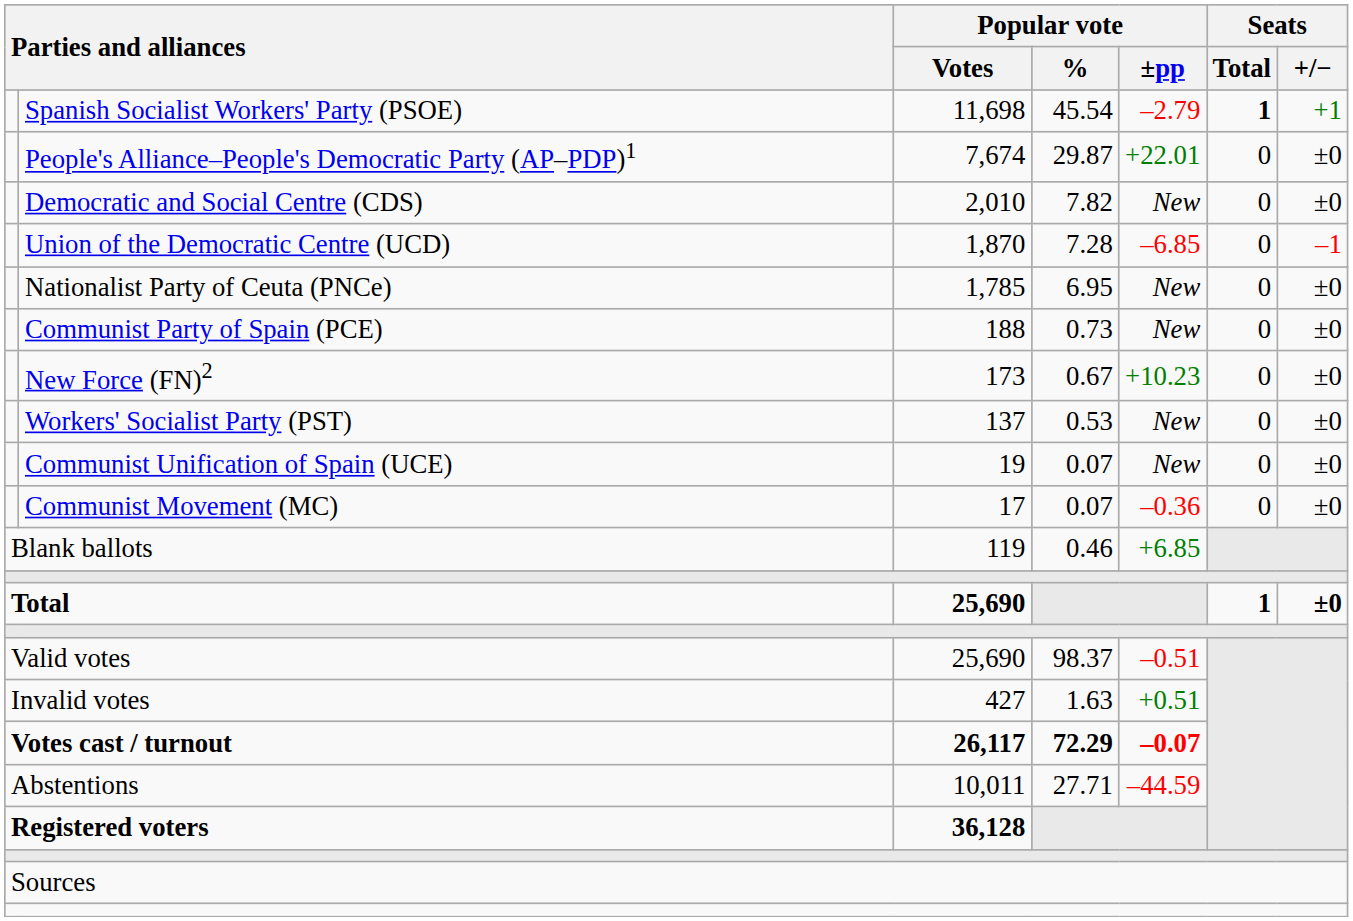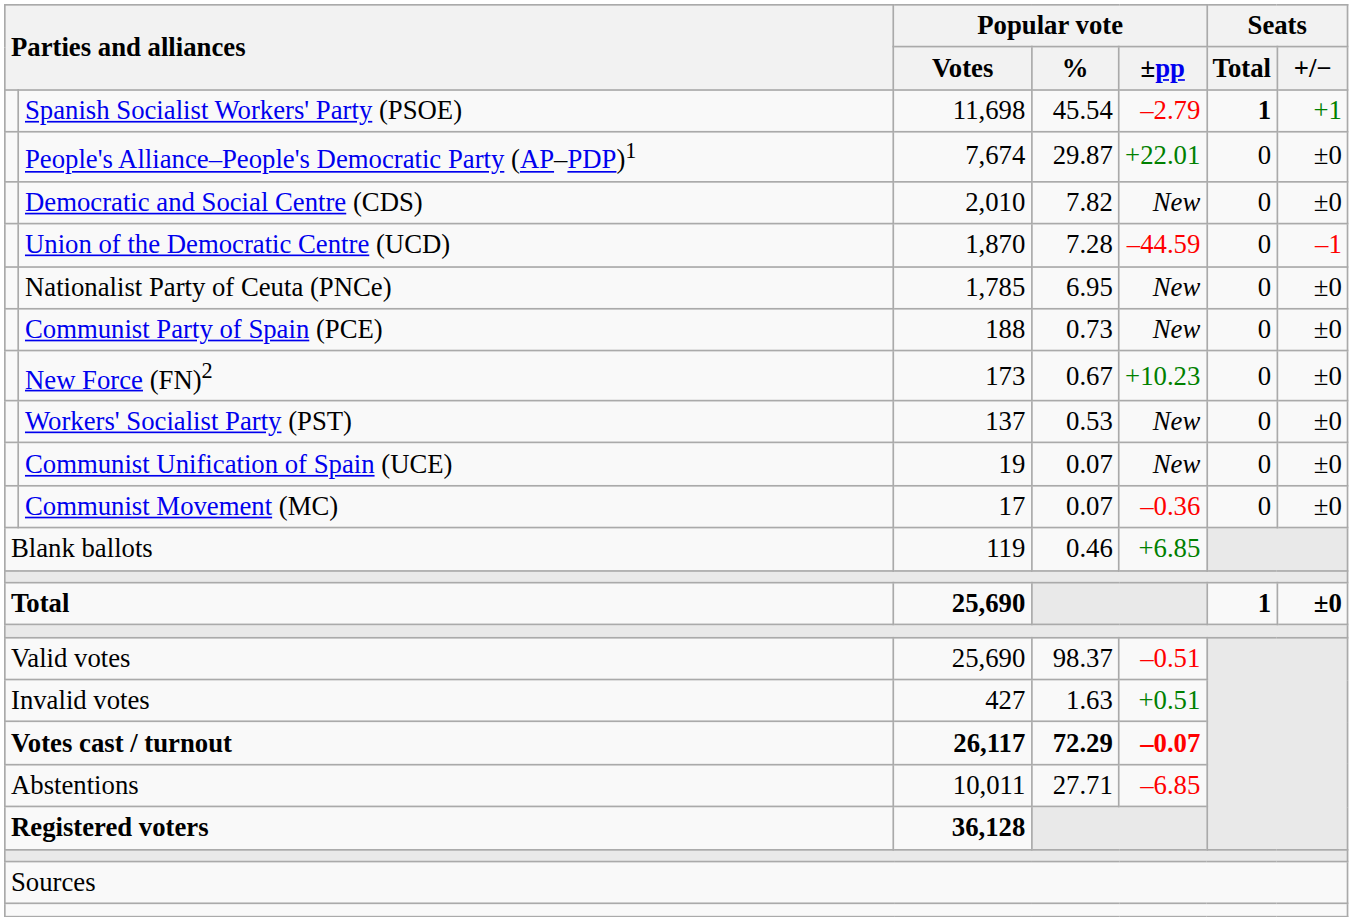(1170, 244) –6.85 -> (1164, 244) –44.59
(1164, 785) –44.59 -> (1170, 785) –6.85
